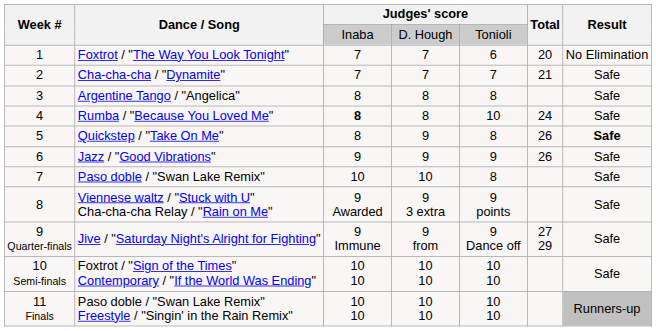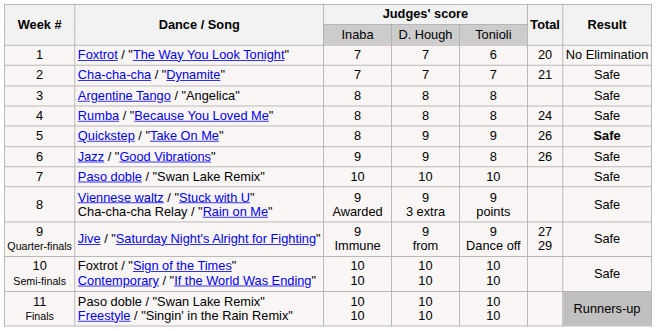(358, 116) bold -> (358, 116) normal
(493, 116) 10 -> (493, 116) 8
(493, 136) 8 -> (493, 136) 9
(493, 156) 9 -> (493, 156) 8
(493, 177) 8 -> (493, 177) 10
